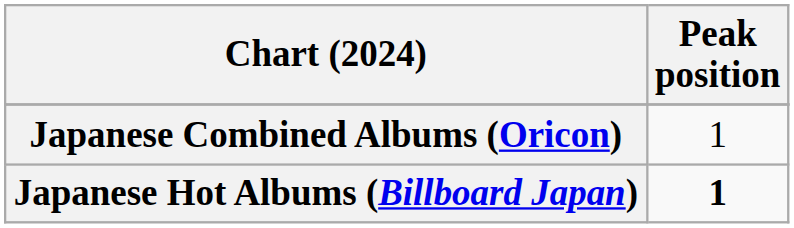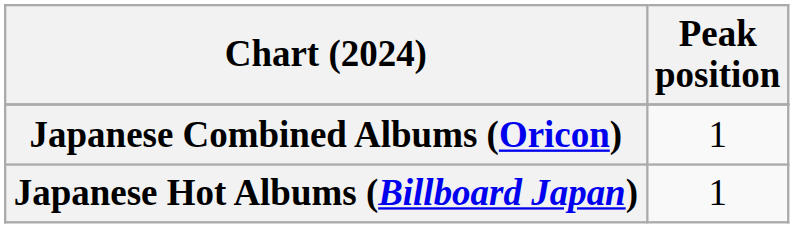(718, 192) bold -> (718, 192) normal
